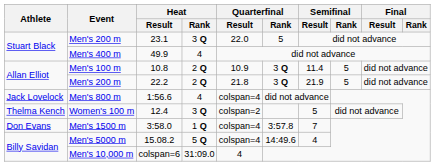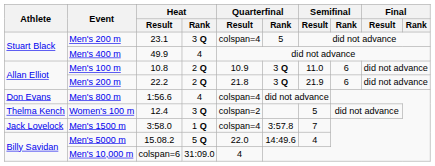(240, 40) 22.0 -> (240, 40) colspan=4
(315, 68) 11.4 -> (315, 68) 11.0
(346, 68) 5 -> (346, 68) 6
(346, 83) 5 -> (346, 83) 6
(35, 97) Jack Lovelock -> (29, 97) Don Evans
(29, 126) Don Evans -> (35, 126) Jack Lovelock
(240, 140) colspan=4 -> (240, 140) 22.0
